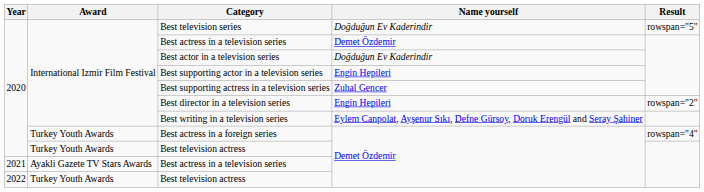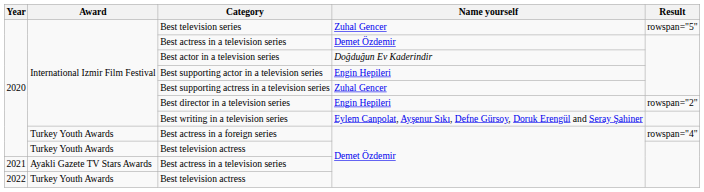(383, 27) Doğduğun Ev Kaderindir -> (360, 27) Zuhal Gencer
